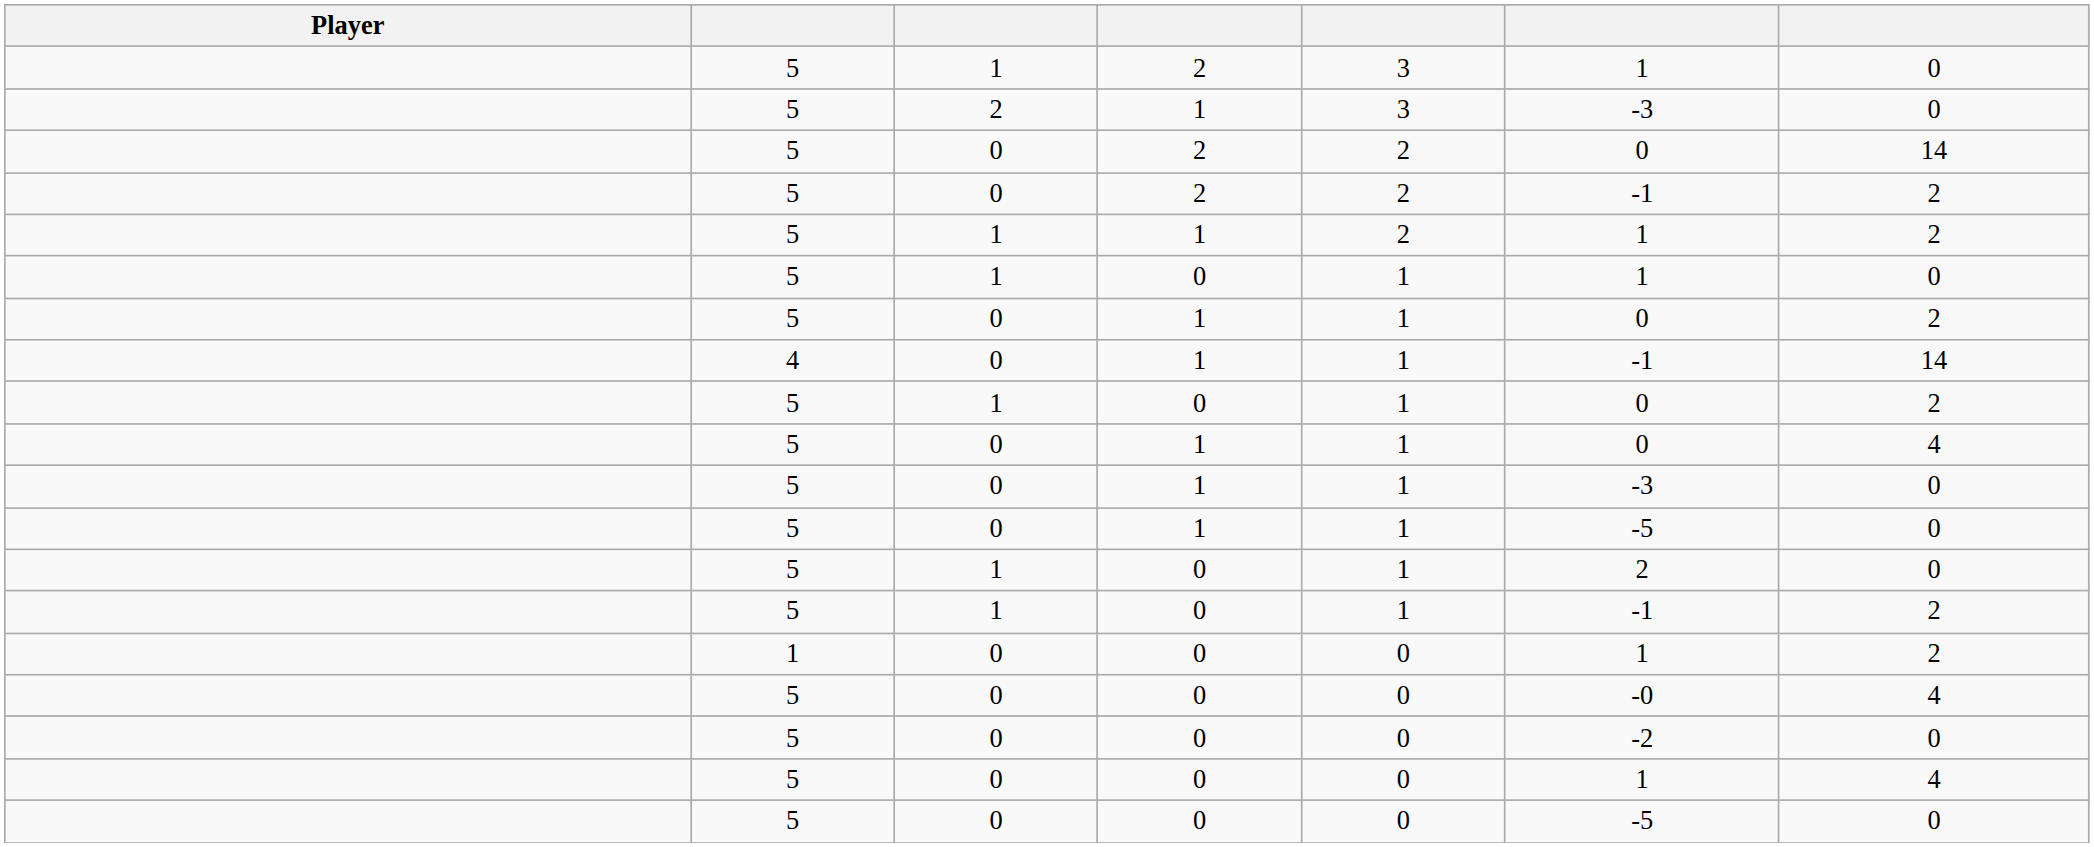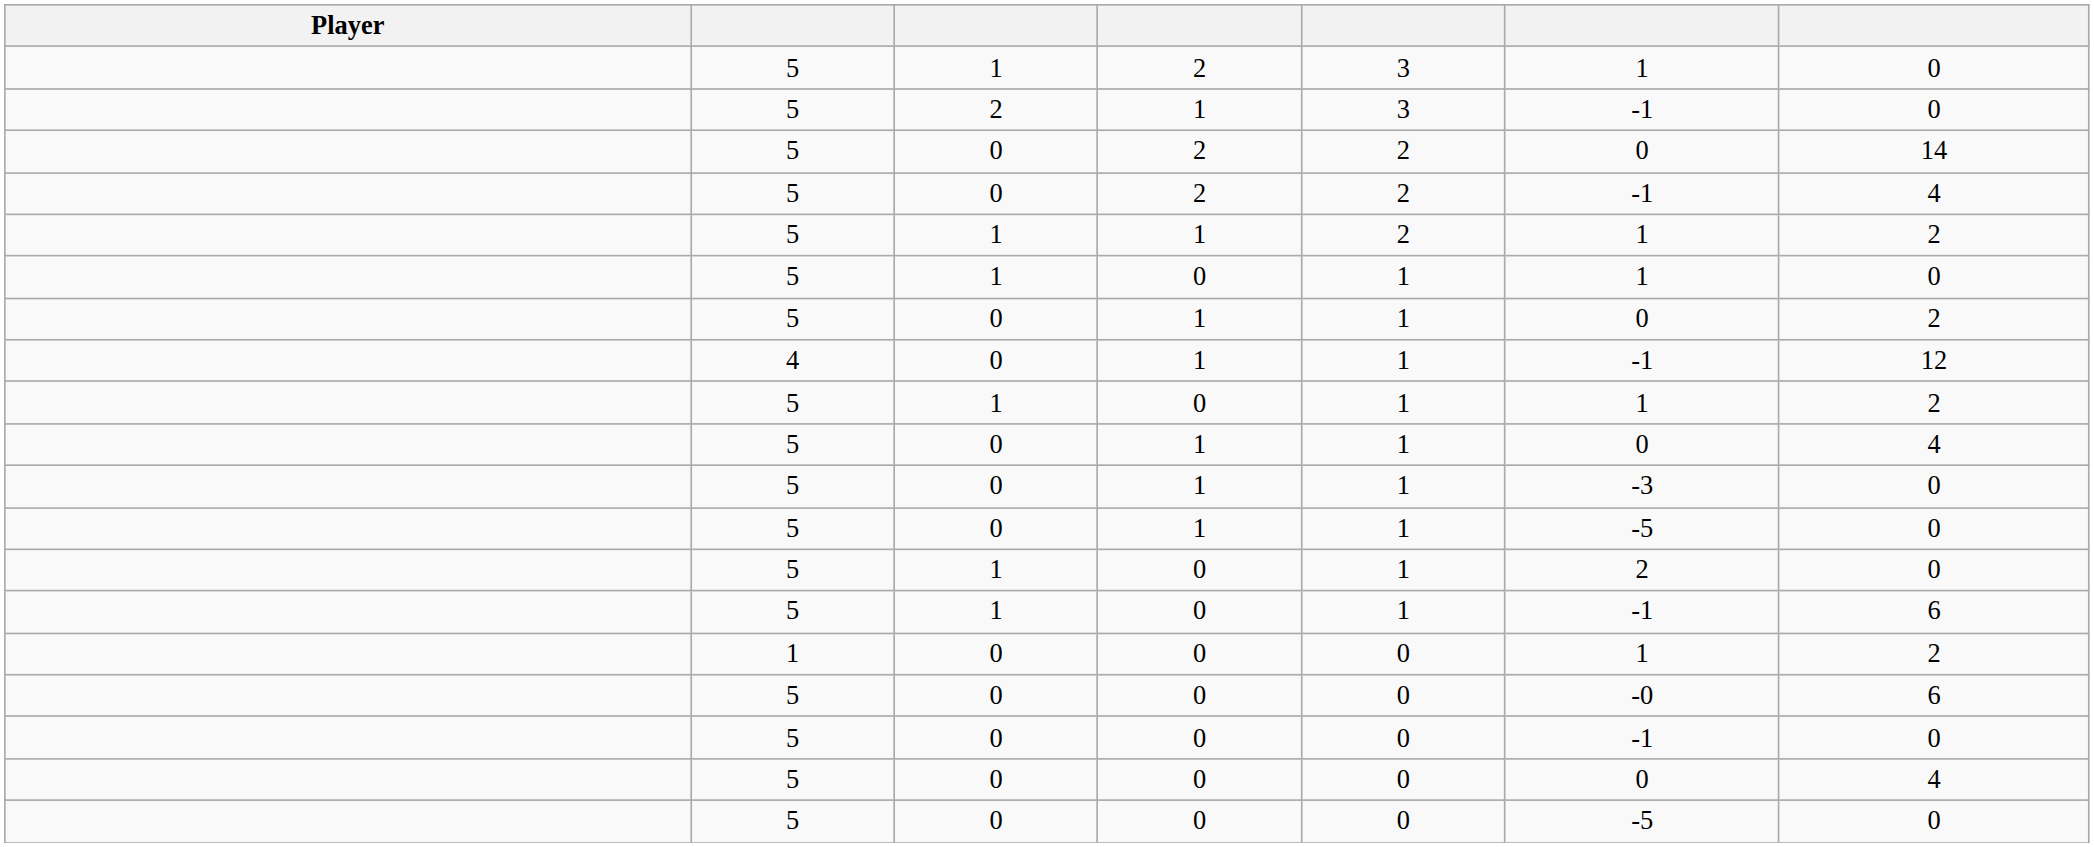(1642, 109) -3 -> (1642, 109) -1
(1934, 192) 2 -> (1934, 192) 4
(1934, 360) 14 -> (1934, 360) 12
(1642, 402) 0 -> (1642, 402) 1
(1934, 611) 2 -> (1934, 611) 6
(1934, 695) 4 -> (1934, 695) 6
(1642, 737) -2 -> (1642, 737) -1
(1642, 779) 1 -> (1642, 779) 0
